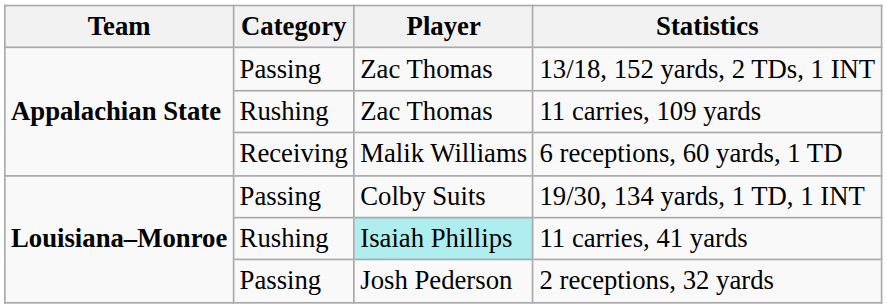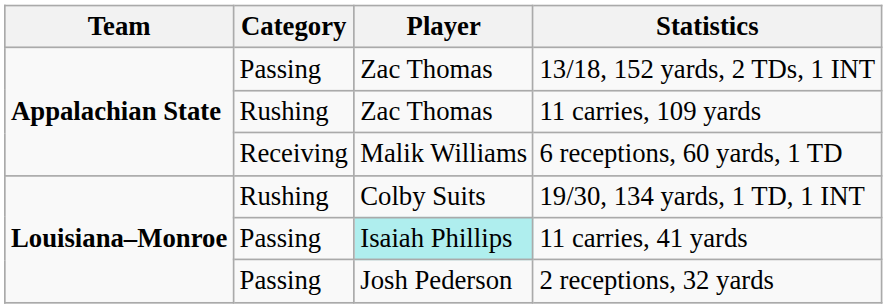(280, 195) Passing -> (284, 195) Rushing
(284, 238) Rushing -> (280, 238) Passing
